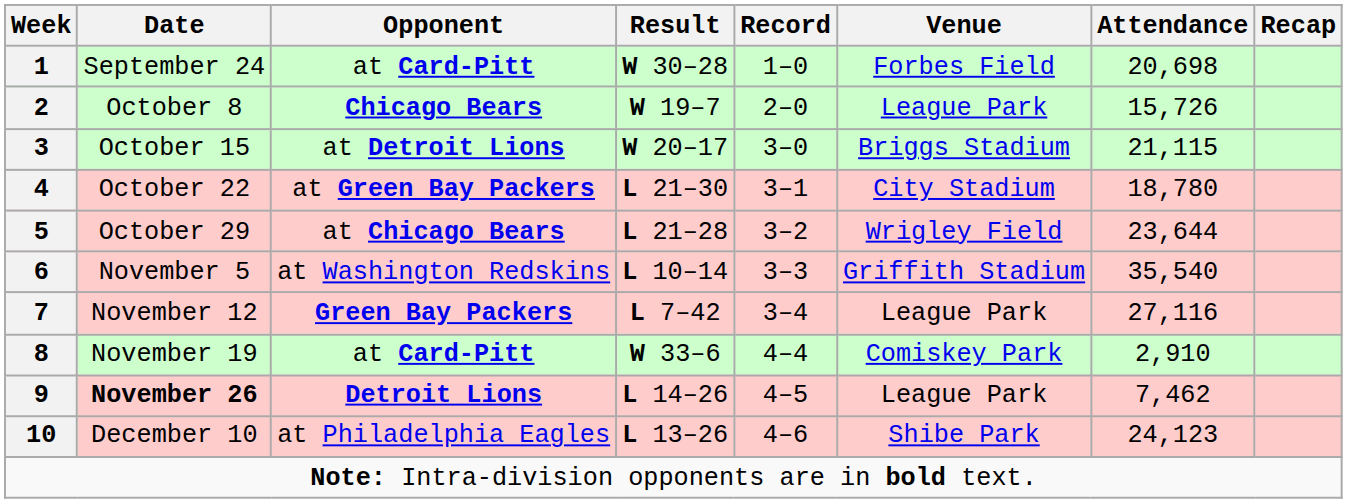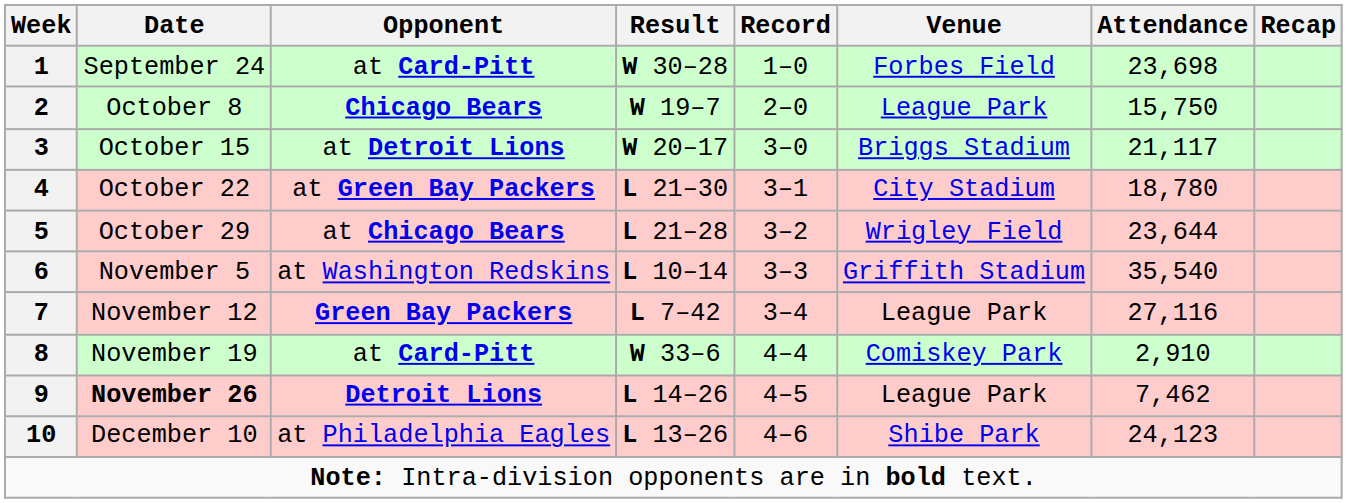(1173, 67) 20,698 -> (1173, 67) 23,698
(1173, 108) 15,726 -> (1173, 108) 15,750
(1173, 149) 21,115 -> (1173, 149) 21,117
